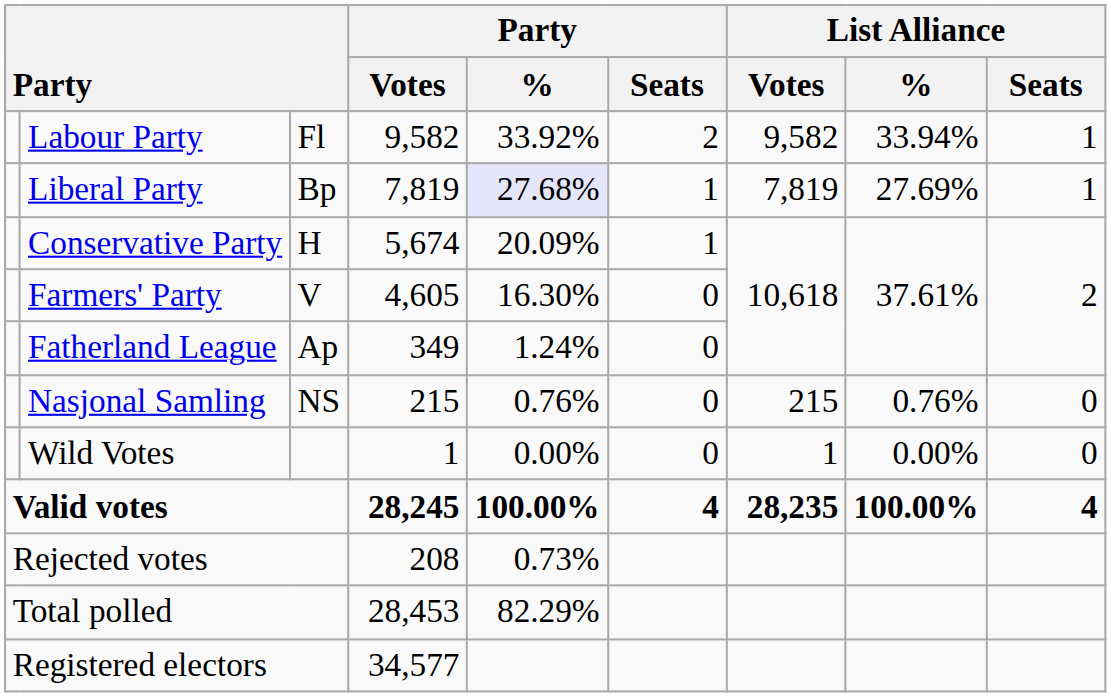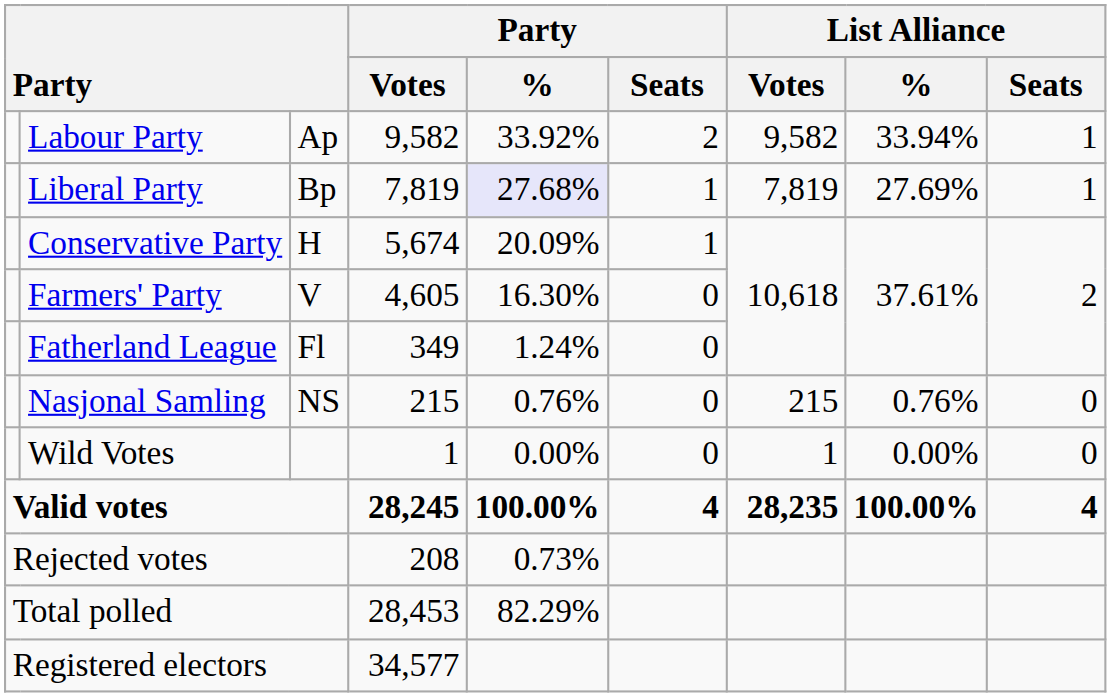(311, 136) Fl -> (318, 136) Ap
(318, 347) Ap -> (311, 347) Fl
